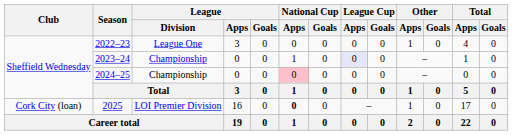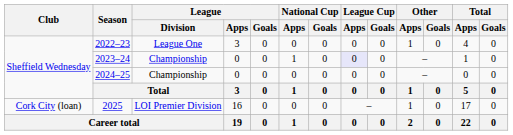(294, 75) pink background -> (294, 75) no background
(294, 106) bold -> (294, 106) normal
